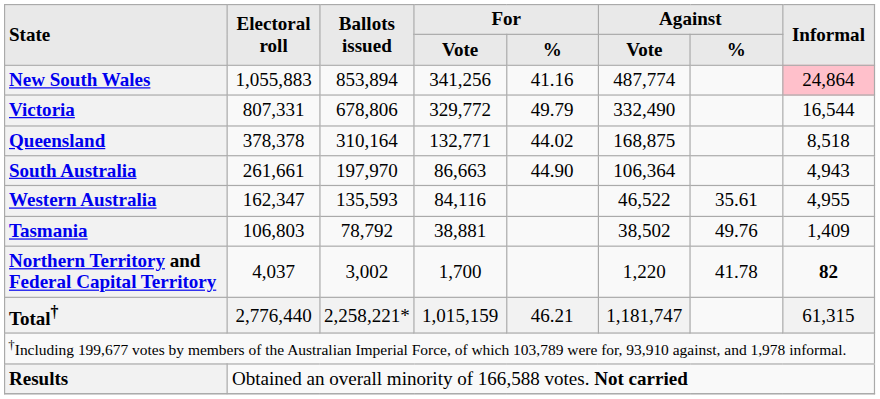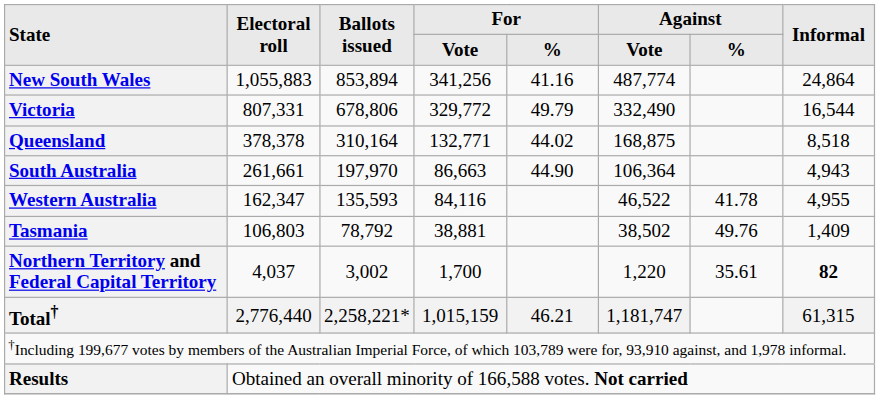(828, 79) pink background -> (828, 79) no background
(736, 200) 35.61 -> (736, 200) 41.78
(736, 271) 41.78 -> (736, 271) 35.61
